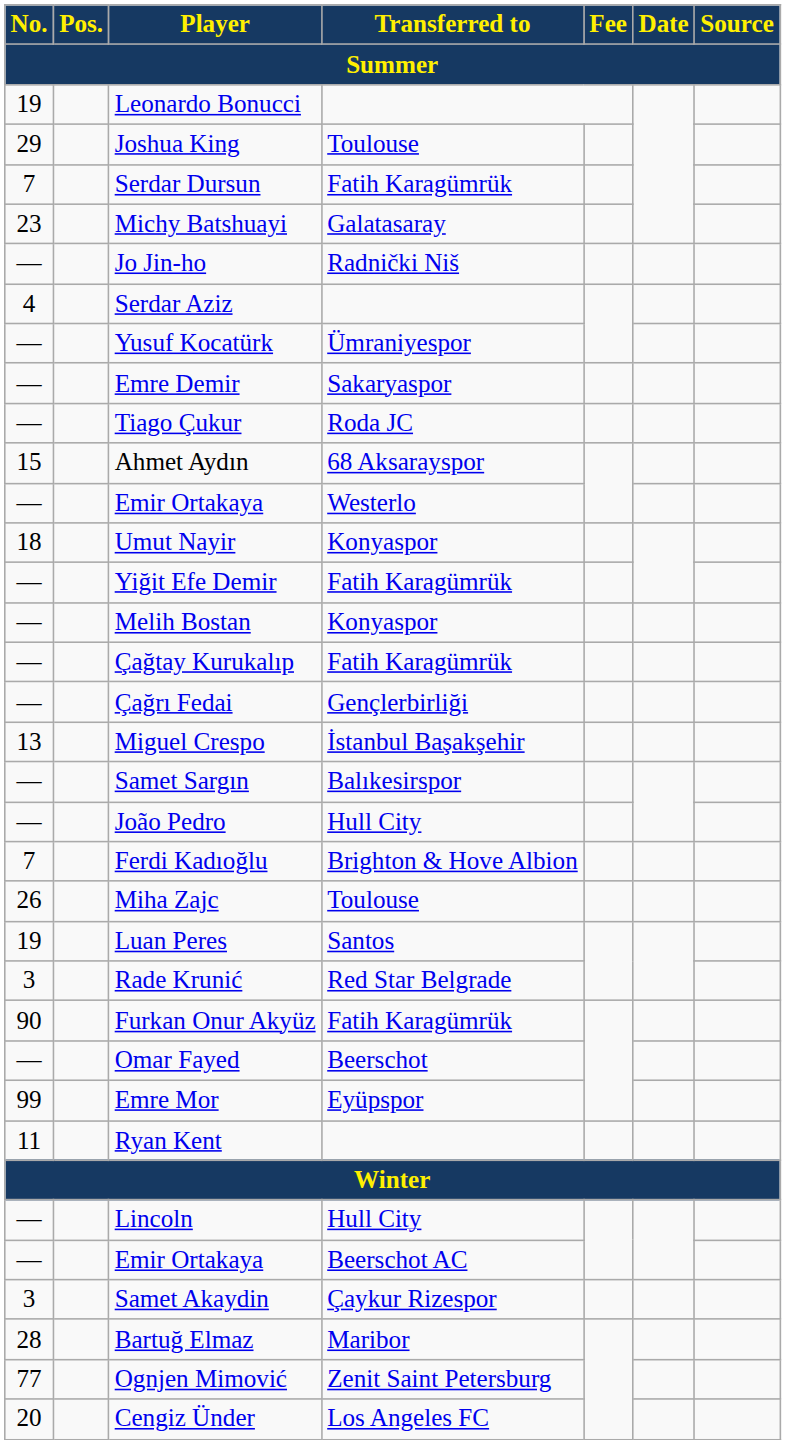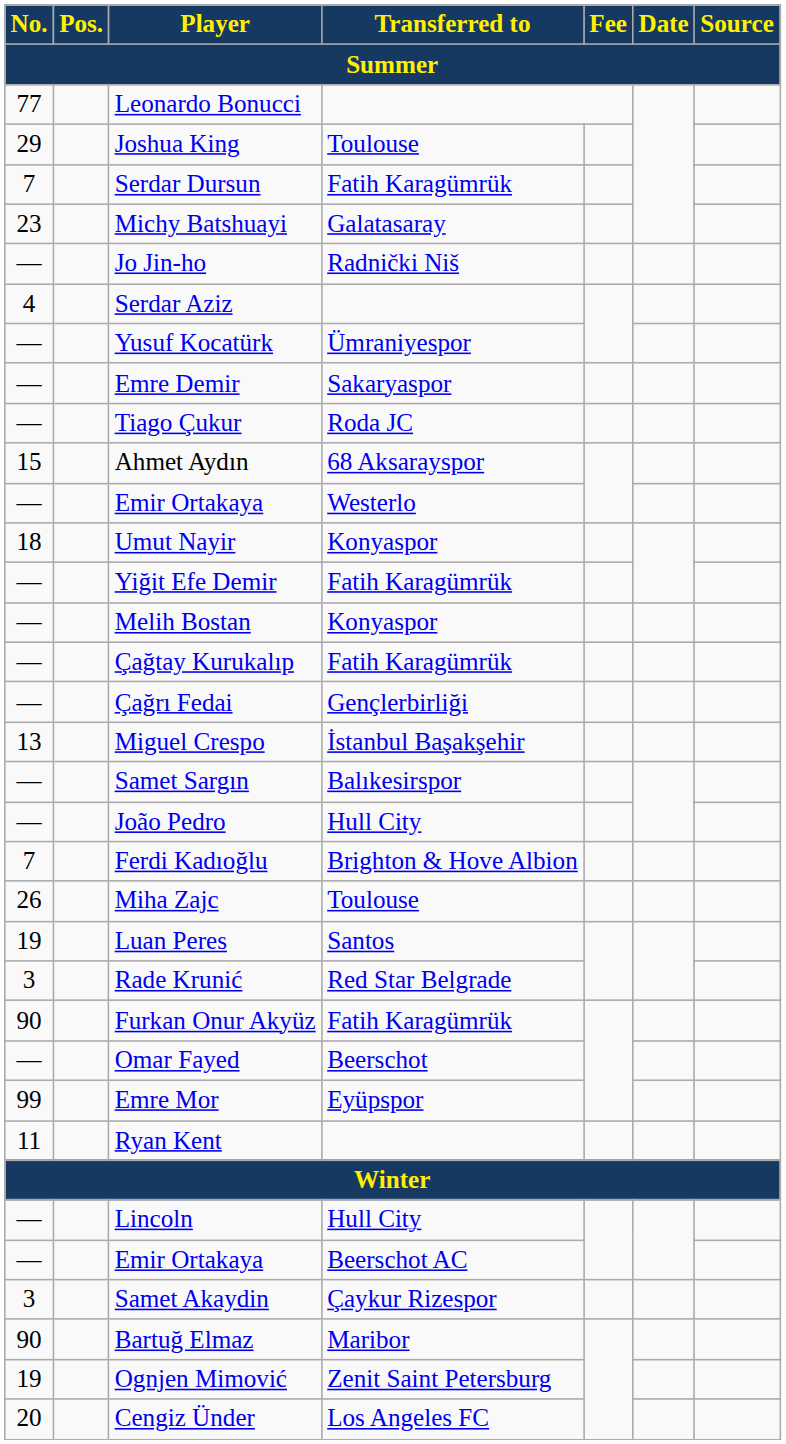(29, 104) 19 -> (29, 104) 77
(29, 1339) 28 -> (29, 1339) 90
(29, 1378) 77 -> (29, 1378) 19
